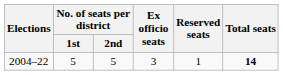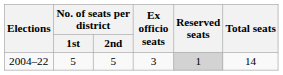(198, 61) no background -> (198, 61) lightgrey background
(251, 61) bold -> (251, 61) normal
